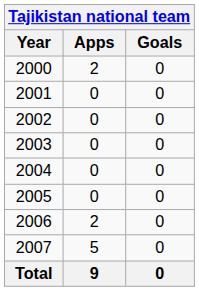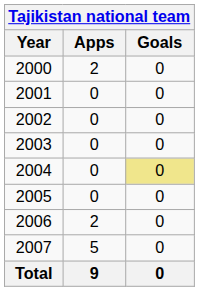(160, 171) no background -> (160, 171) khaki background
